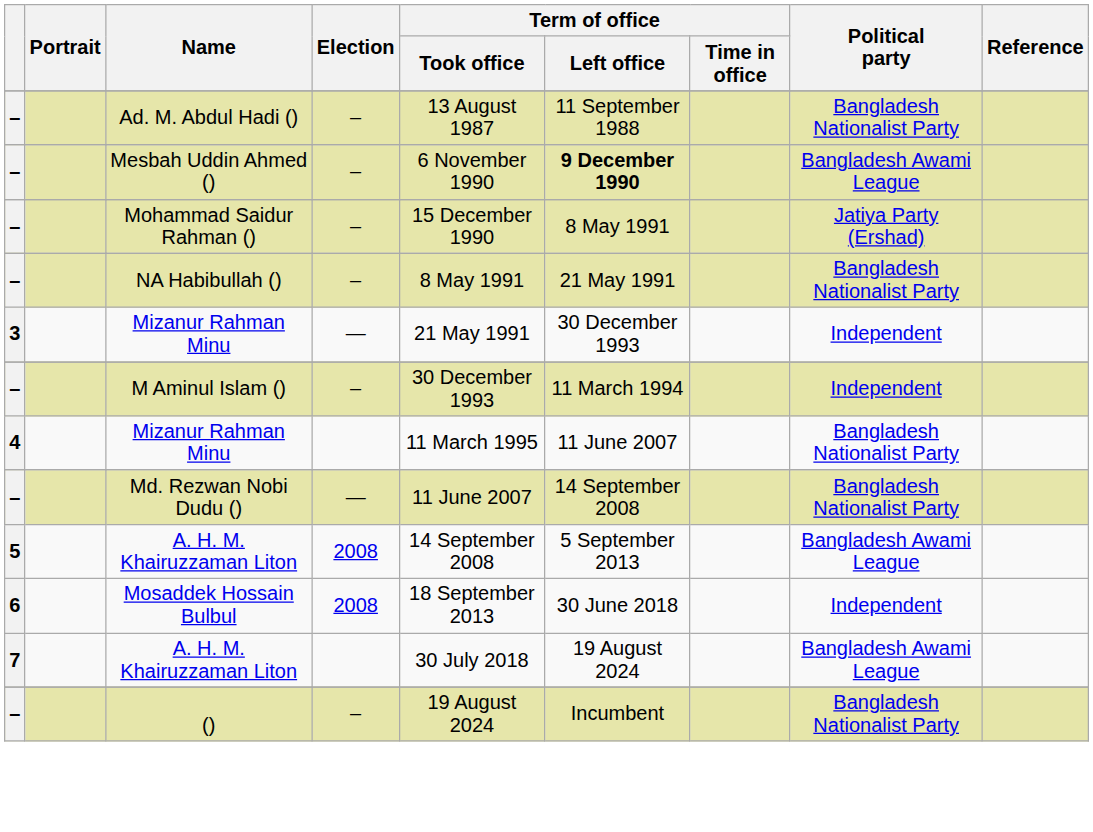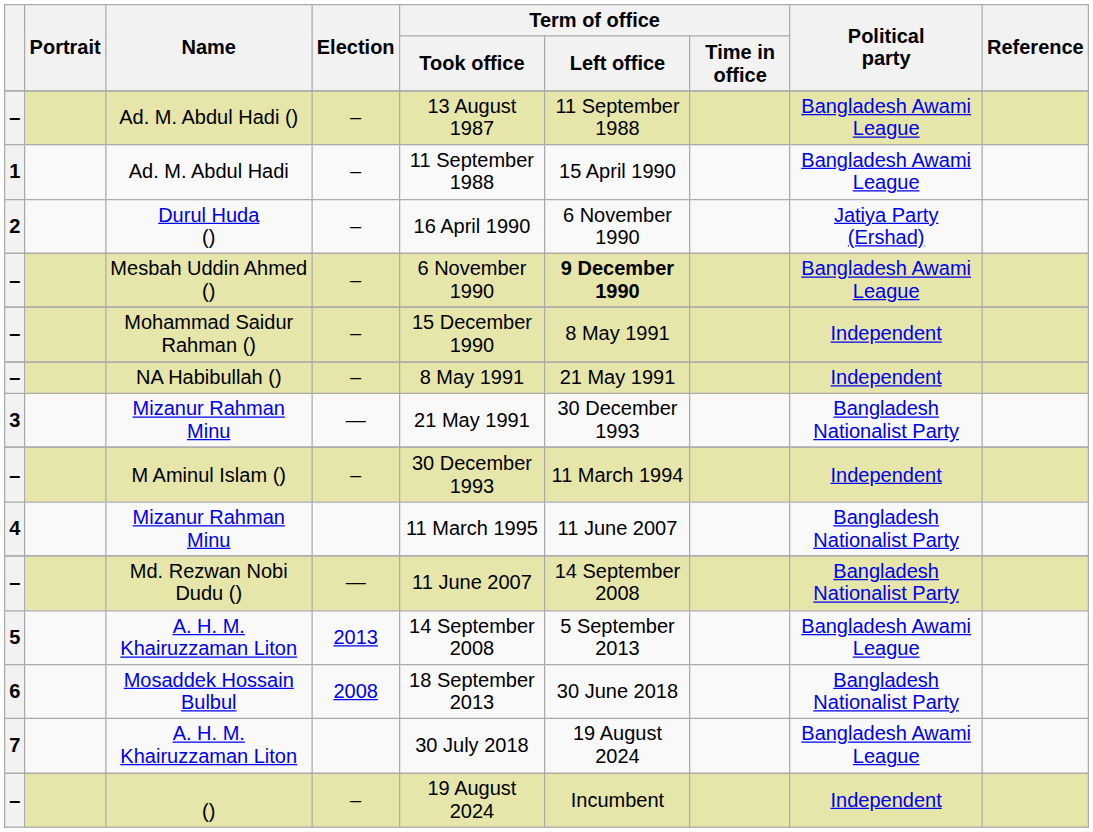(886, 117) Bangladesh Nationalist Party -> (886, 117) Bangladesh Awami League
+ row: (15, 171)
+ row: (15, 225)
(886, 225) Jatiya Party (Ershad) -> (886, 334) Independent
(886, 280) Bangladesh Nationalist Party -> (886, 377) Independent
(886, 334) Independent -> (886, 420) Bangladesh Nationalist Party
(356, 551) 2008 -> (356, 637) 2013
(886, 605) Independent -> (886, 691) Bangladesh Nationalist Party
(886, 713) Bangladesh Nationalist Party -> (886, 799) Independent
